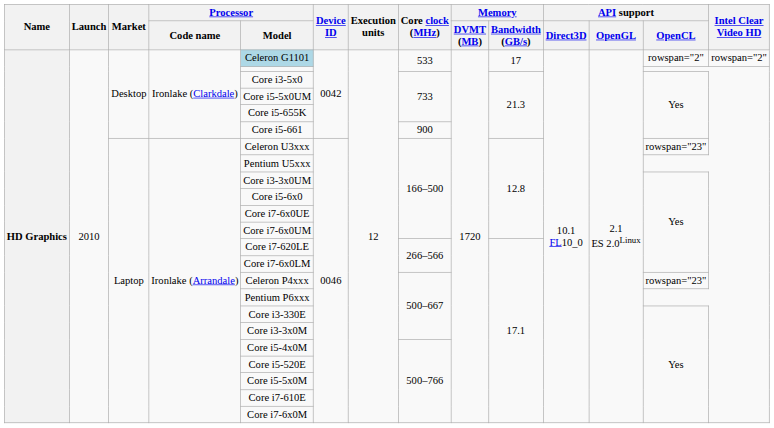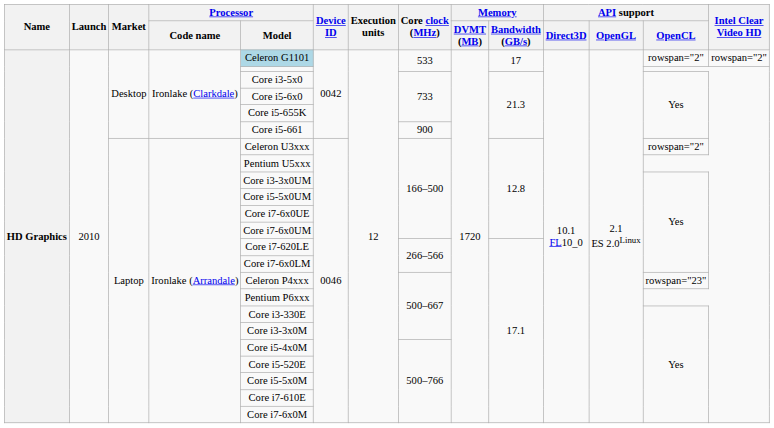(277, 96) Core i5-5x0UM -> (277, 96) Core i5-6x0
(676, 146) rowspan="23" -> (676, 146) rowspan="2"
(277, 197) Core i5-6x0 -> (277, 197) Core i5-5x0UM
